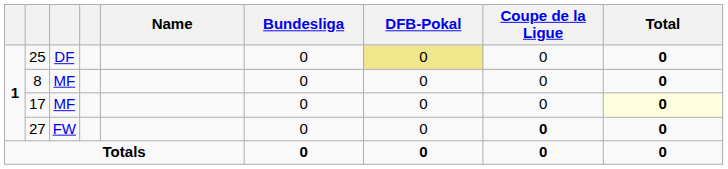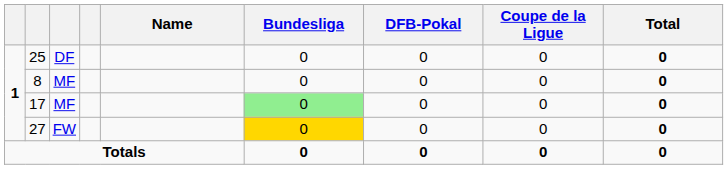(423, 57) khaki background -> (423, 57) no background
(304, 104) no background -> (304, 104) lightgreen background
(663, 104) lightyellow background -> (663, 104) no background
(304, 128) no background -> (304, 128) gold background
(543, 128) bold -> (543, 128) normal
